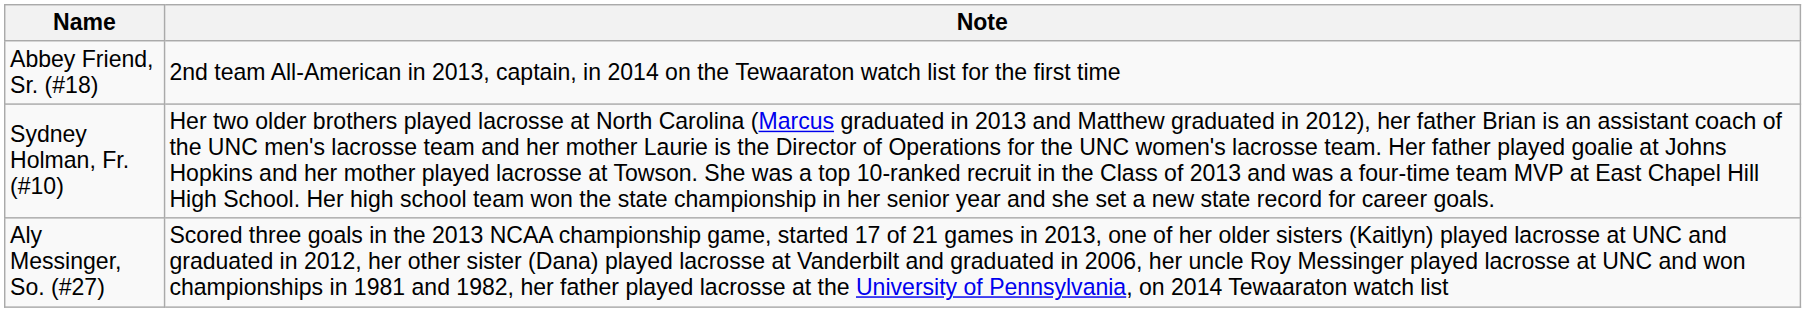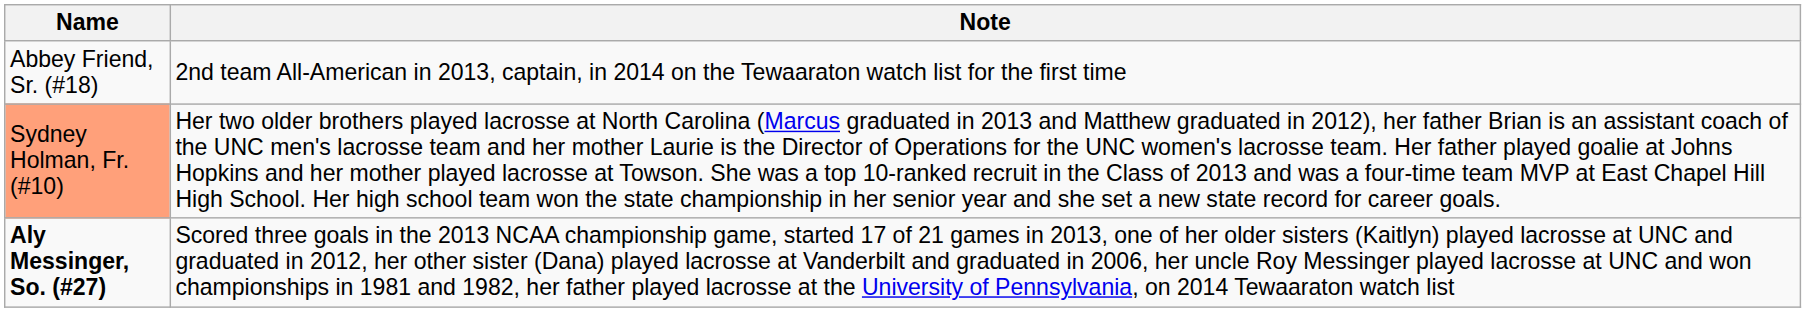(70, 160) no background -> (70, 160) lightsalmon background
(66, 261) normal -> (70, 261) bold
